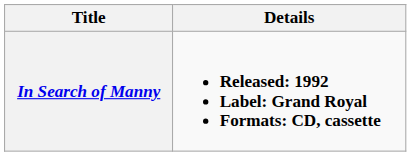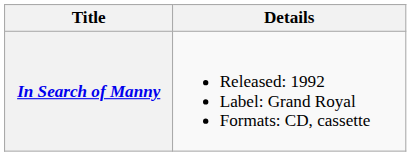(289, 101) bold -> (289, 101) normal
